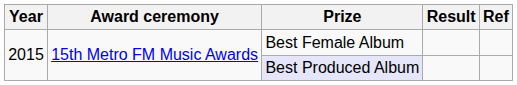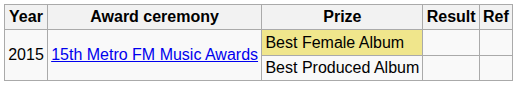(335, 42) no background -> (335, 42) khaki background
(342, 67) lavender background -> (342, 67) no background
